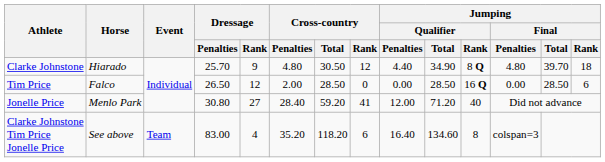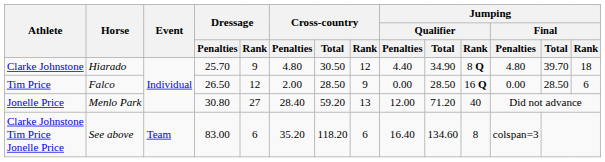(365, 85) 0 -> (365, 85) 9
(365, 103) 41 -> (365, 103) 13
(255, 134) 4 -> (255, 134) 6
